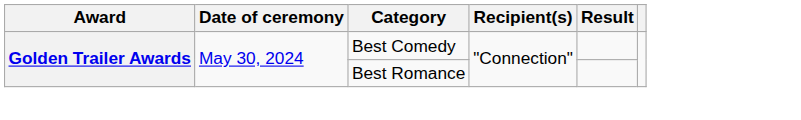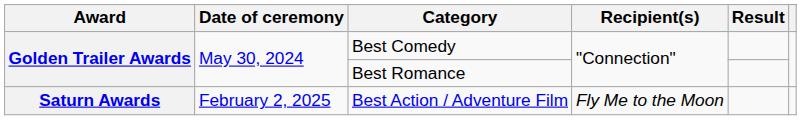+ row: (460, 100)
